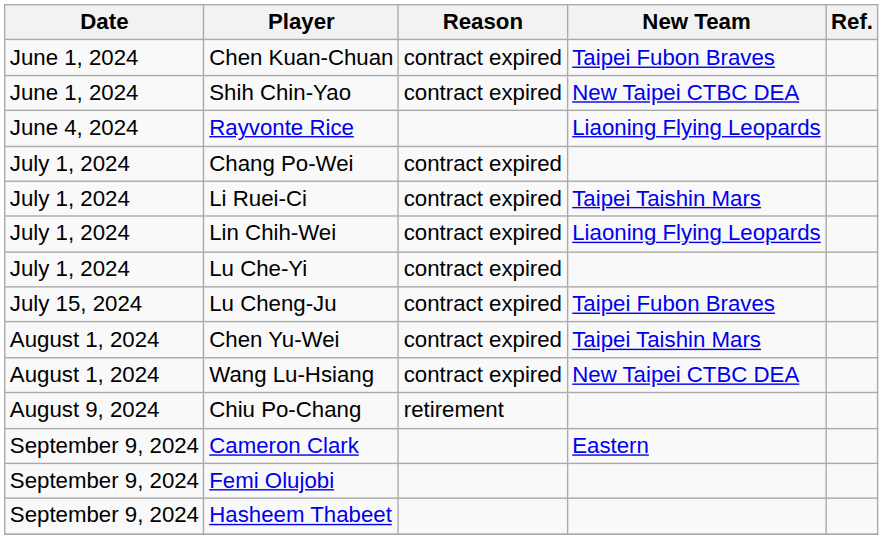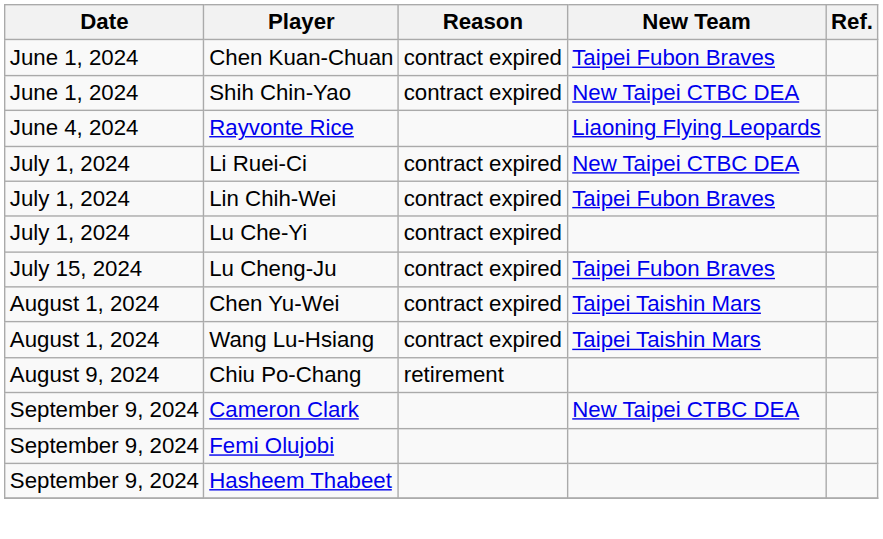- row: (281, 163)
(667, 198) Taipei Taishin Mars -> (686, 163) New Taipei CTBC DEA
(696, 233) Liaoning Flying Leopards -> (674, 198) Taipei Fubon Braves
(686, 374) New Taipei CTBC DEA -> (667, 339) Taipei Taishin Mars
(611, 445) Eastern -> (686, 410) New Taipei CTBC DEA
